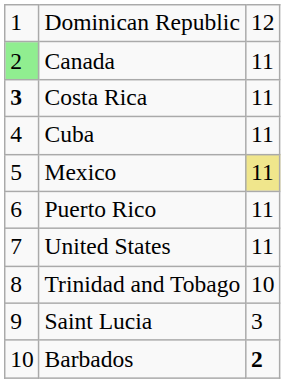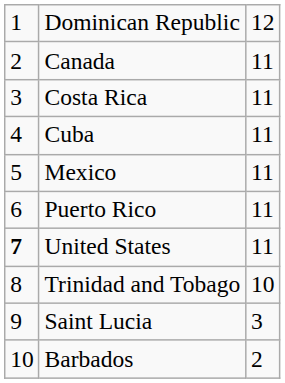(16, 60) lightgreen background -> (16, 60) no background
(16, 97) bold -> (16, 97) normal
(262, 172) khaki background -> (262, 172) no background
(16, 246) normal -> (16, 246) bold
(257, 358) bold -> (257, 358) normal
